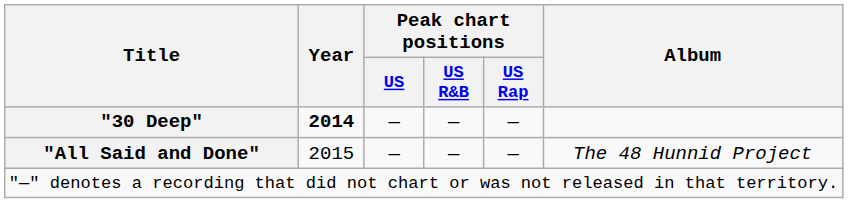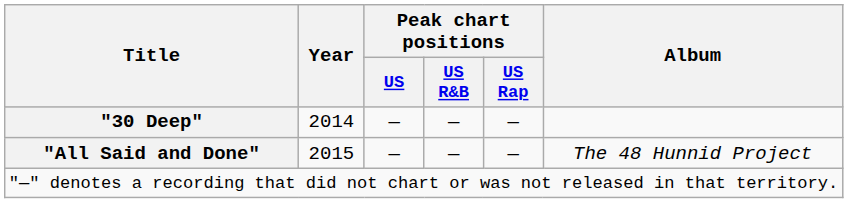(331, 122) bold -> (331, 122) normal
